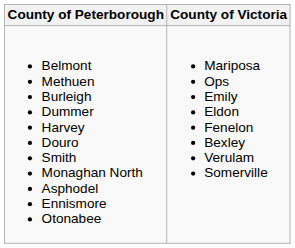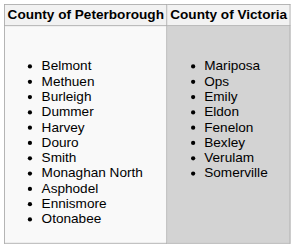(229, 119) no background -> (229, 119) lightgrey background
